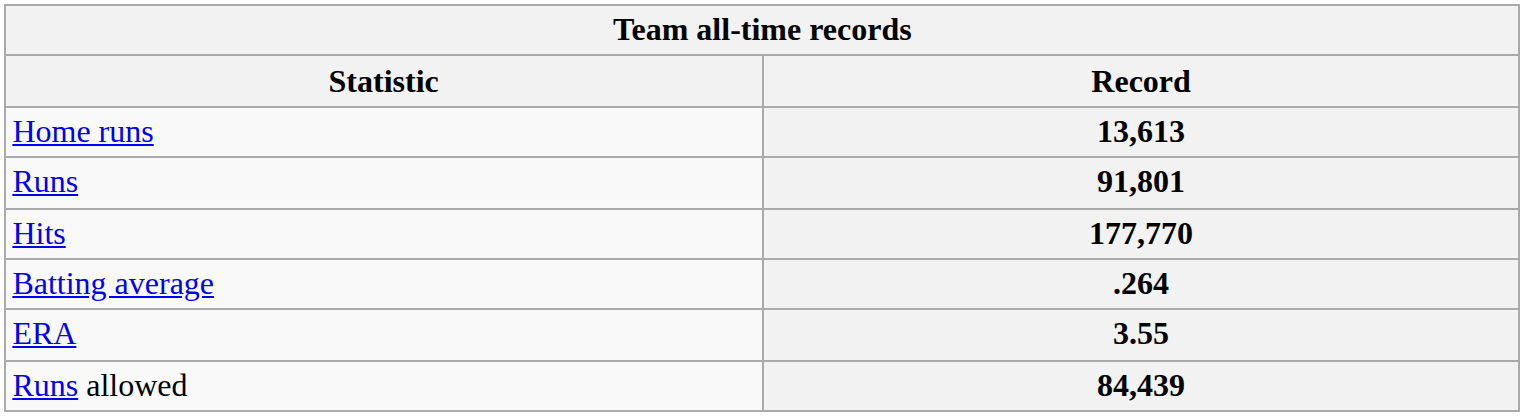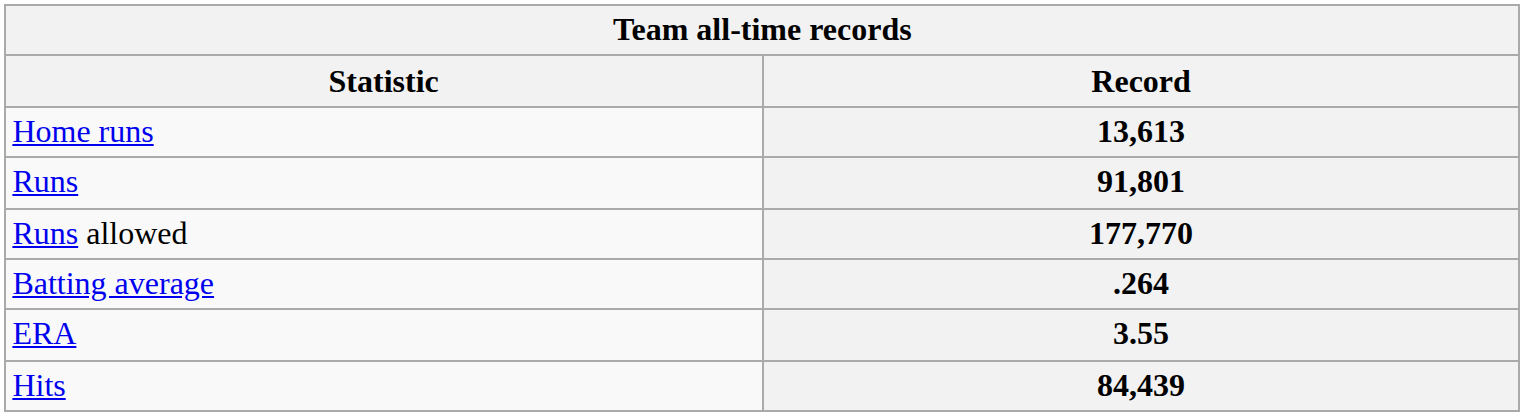(39, 232) Hits -> (100, 232) Runs allowed
(100, 385) Runs allowed -> (39, 385) Hits
